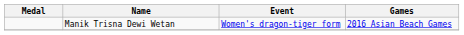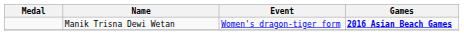(399, 24) normal -> (399, 24) bold
